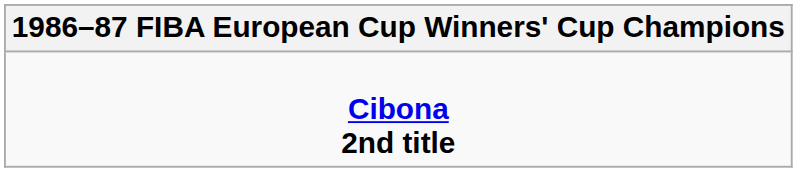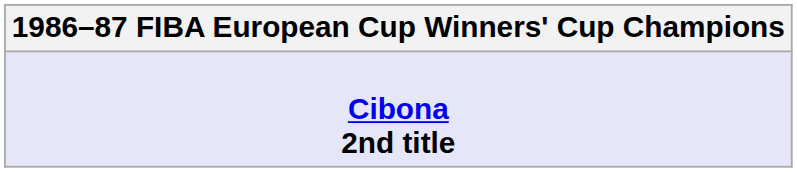(398, 125) no background -> (398, 125) lavender background
